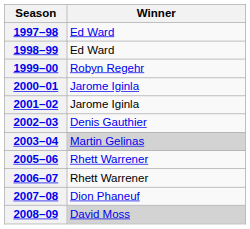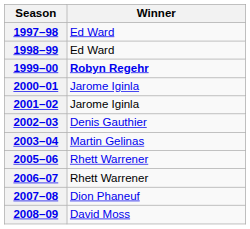(107, 68) normal -> (109, 68) bold
(107, 141) lightgrey background -> (107, 141) no background
(100, 214) lightgrey background -> (100, 214) no background
